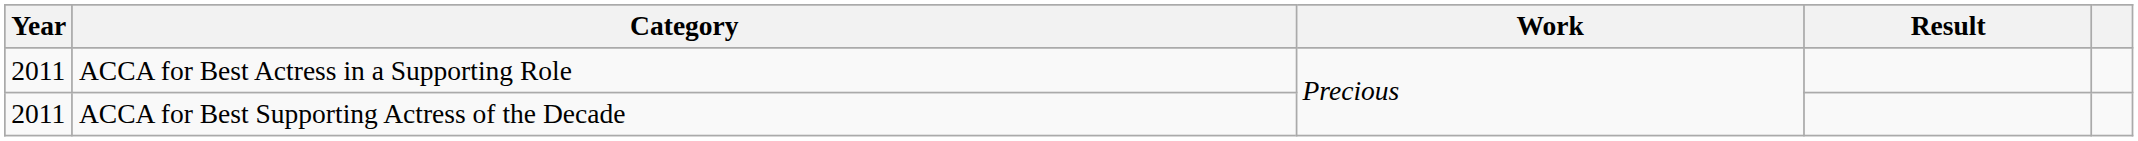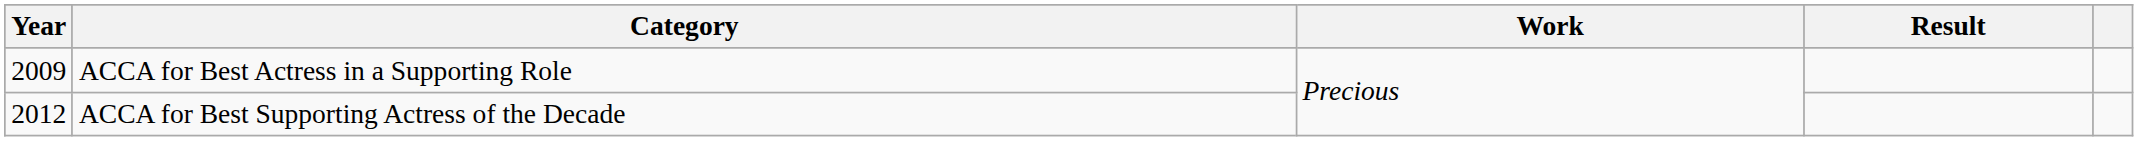(38, 69) 2011 -> (39, 69) 2009
(38, 113) 2011 -> (39, 113) 2012
